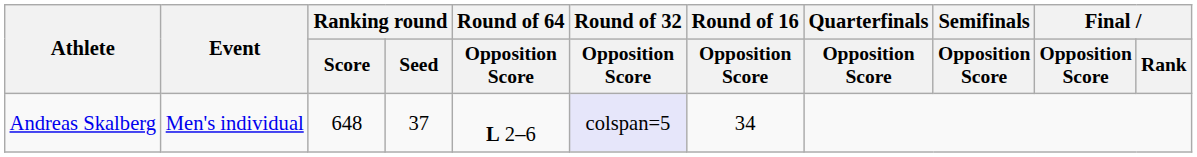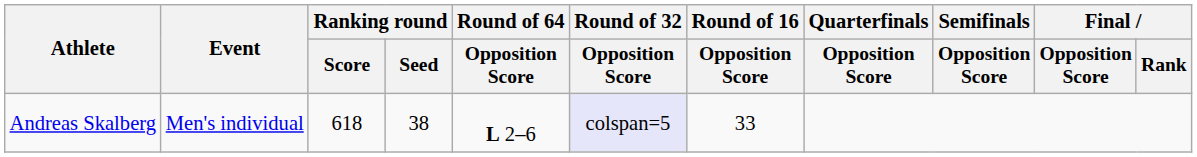(347, 122) 648 -> (347, 122) 618
(419, 122) 37 -> (419, 122) 38
(745, 122) 34 -> (745, 122) 33
